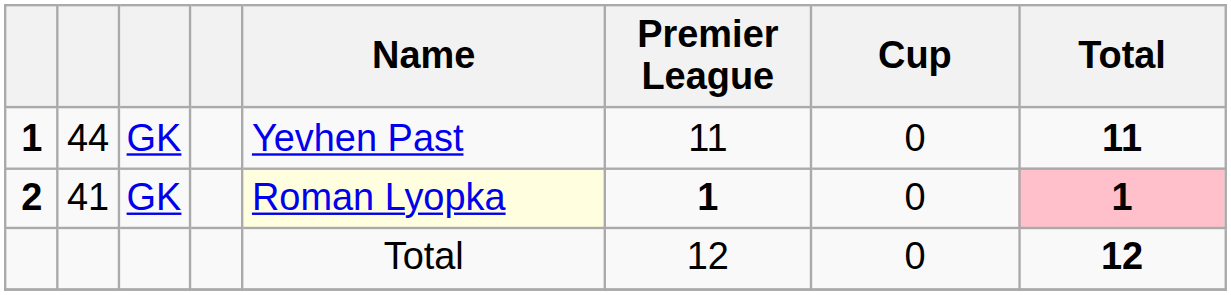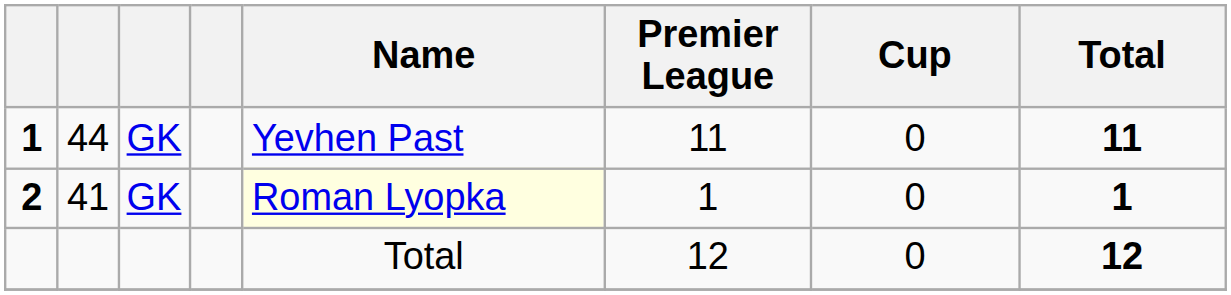(708, 197) bold -> (708, 197) normal
(1122, 197) pink background -> (1122, 197) no background
